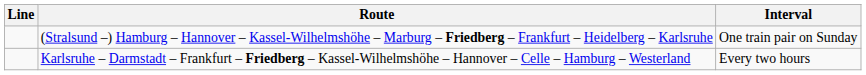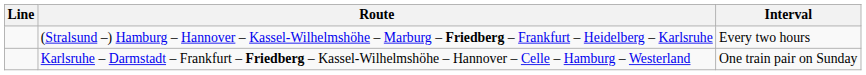(788, 37) One train pair on Sunday -> (765, 37) Every two hours
(765, 59) Every two hours -> (788, 59) One train pair on Sunday
